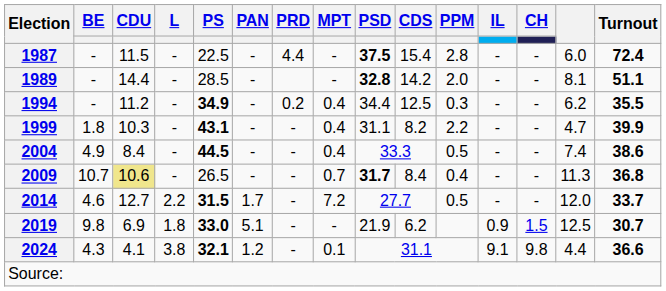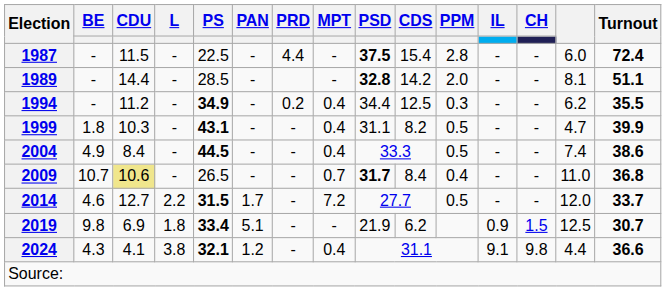(457, 128) 2.2 -> (457, 128) 0.5
(575, 176) 11.3 -> (575, 176) 11.0
(213, 225) 33.0 -> (213, 225) 33.4
(334, 249) 0.1 -> (334, 249) 0.4
